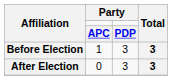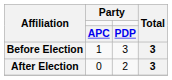(125, 67) 3 -> (125, 67) 2
